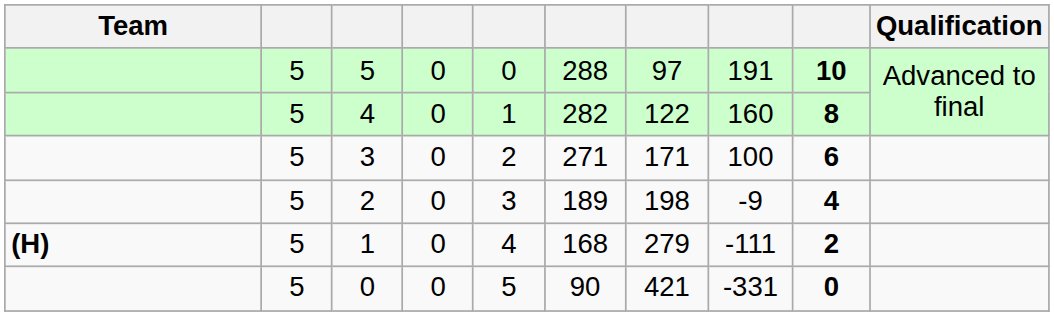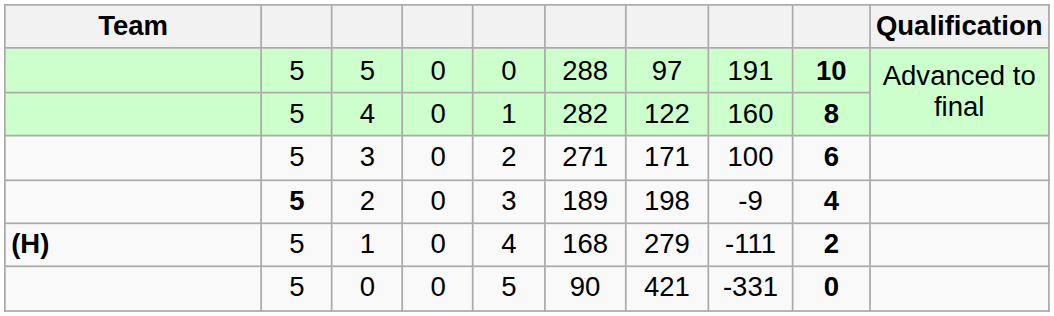(297, 200) normal -> (297, 200) bold
